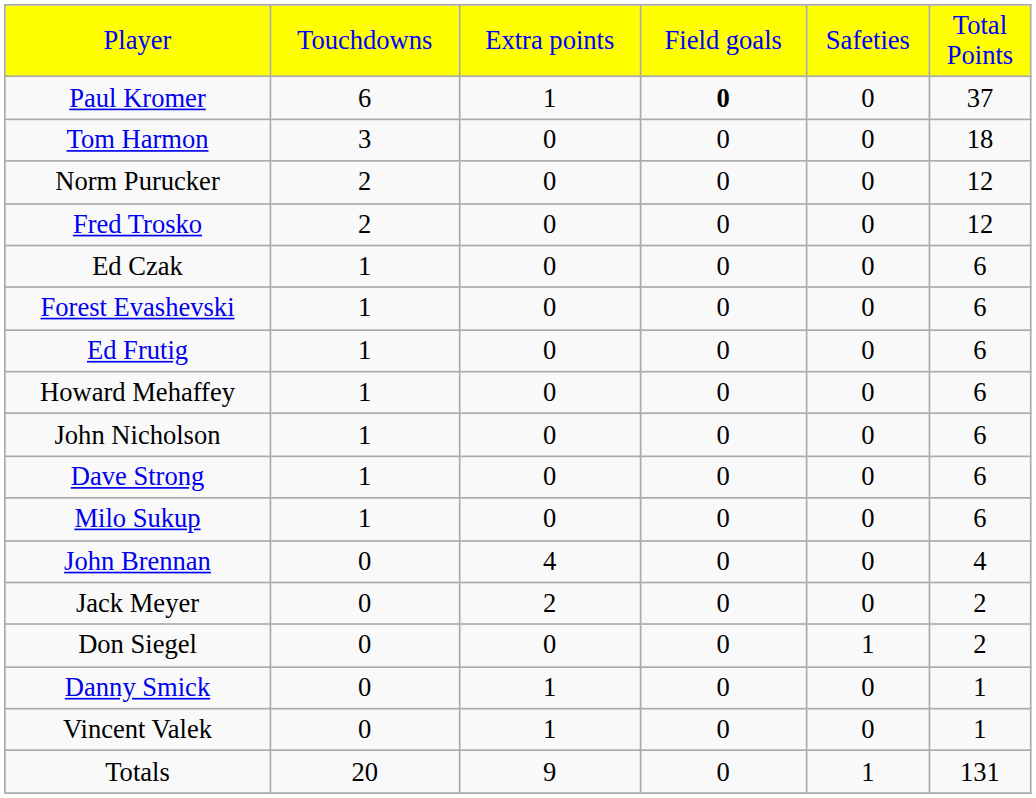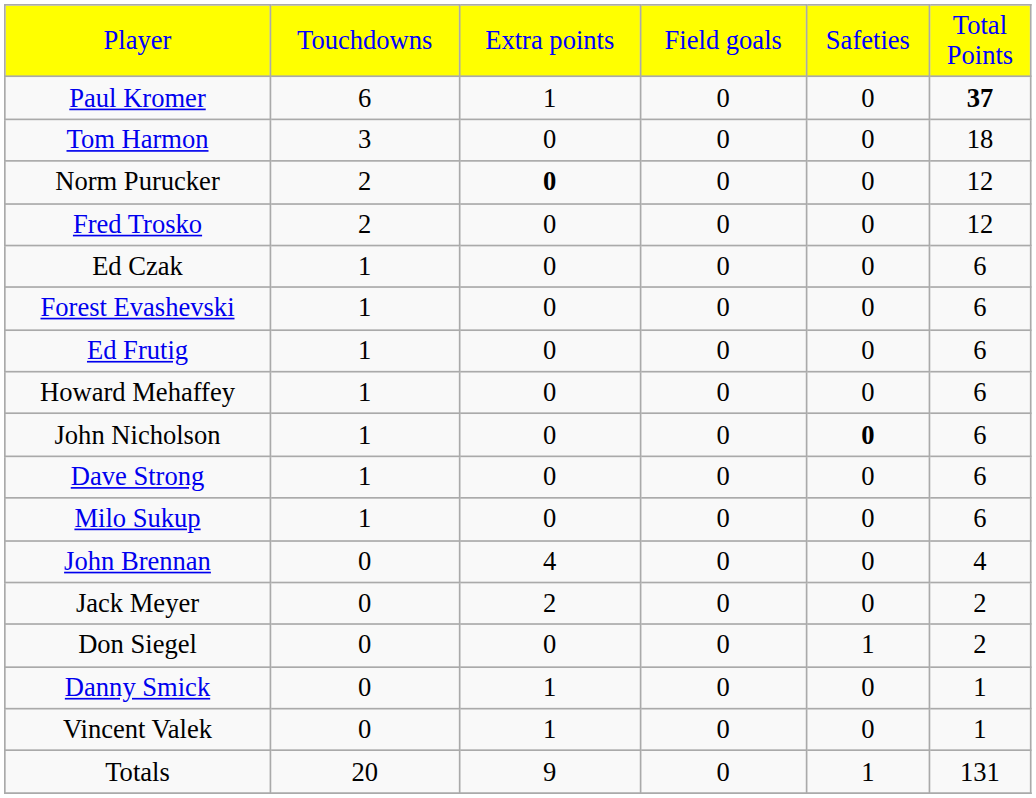(723, 97) bold -> (723, 97) normal
(980, 97) normal -> (980, 97) bold
(550, 181) normal -> (550, 181) bold
(868, 434) normal -> (868, 434) bold
